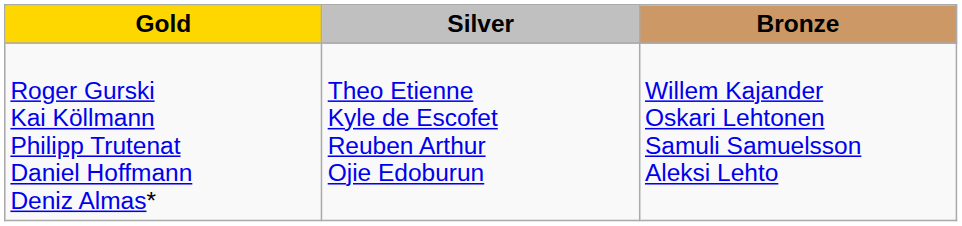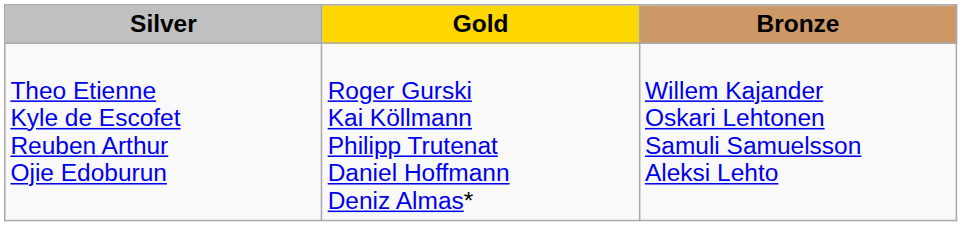columns swapped: (163, 23) <-> (481, 23)
